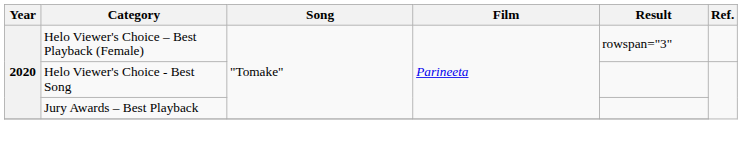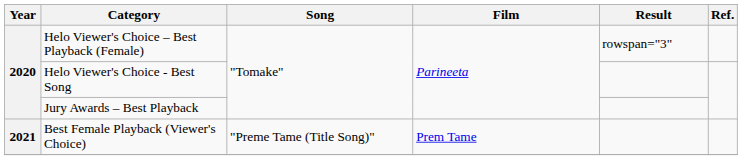+ row: (130, 136)
